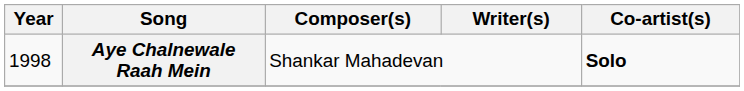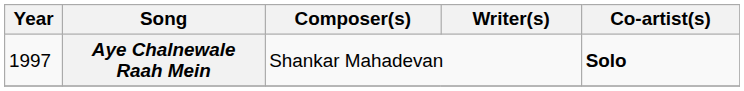(30, 60) 1998 -> (30, 60) 1997
